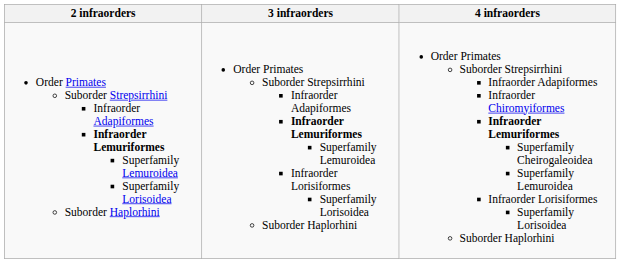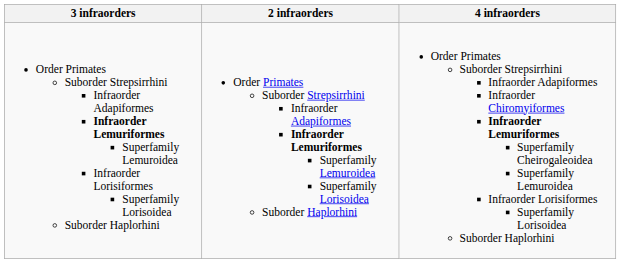columns swapped: (103, 13) <-> (301, 13)
